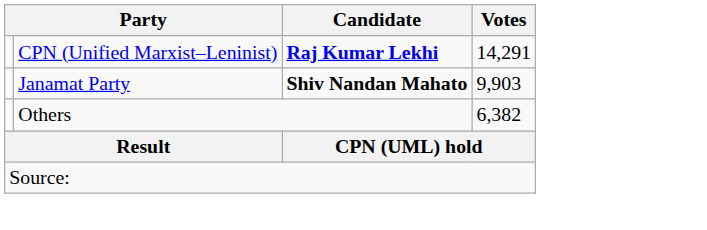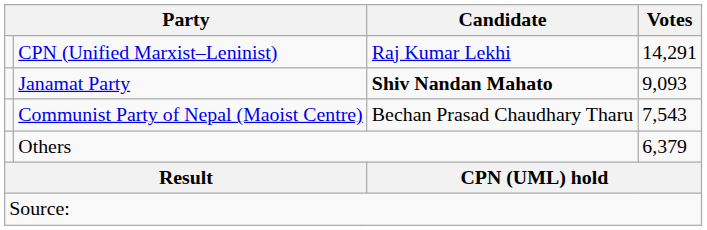(362, 51) bold -> (441, 51) normal
(499, 83) 9,903 -> (665, 83) 9,093
+ row: (191, 114)
(499, 114) 6,382 -> (665, 146) 6,379
